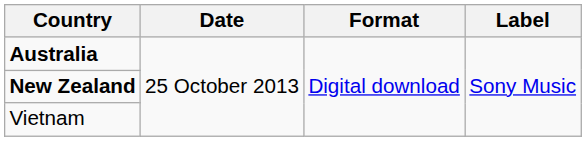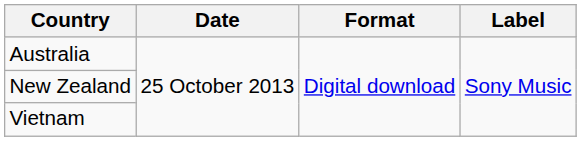(54, 53) bold -> (50, 53) normal
(72, 86) bold -> (70, 86) normal
